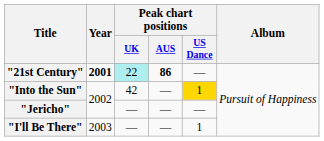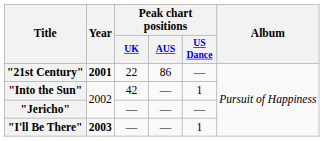(131, 72) paleturquoise background -> (131, 72) no background
(165, 72) bold -> (165, 72) normal
(200, 90) gold background -> (200, 90) no background
(100, 127) normal -> (100, 127) bold
